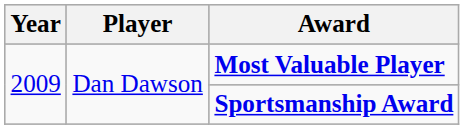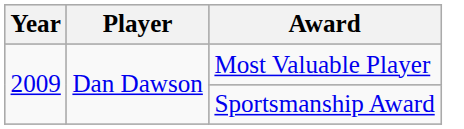(330, 64) bold -> (322, 64) normal
(334, 104) bold -> (325, 104) normal
